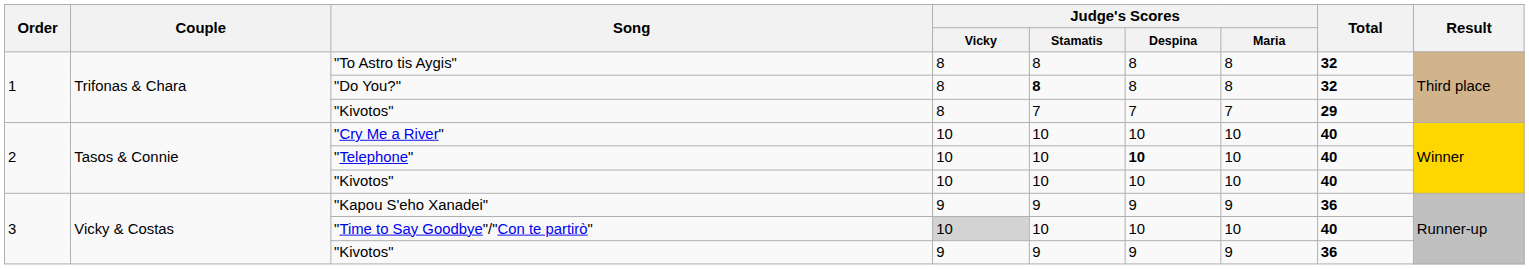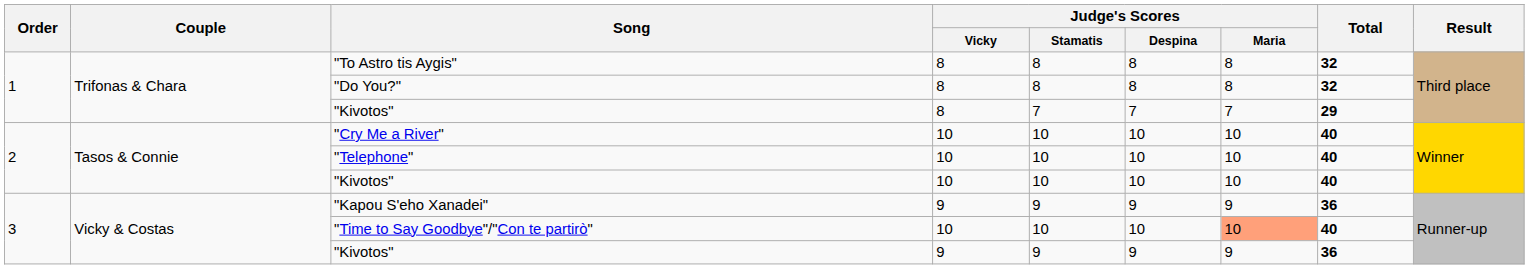(1036, 87) bold -> (1036, 87) normal
(1137, 157) bold -> (1137, 157) normal
(944, 228) lightgrey background -> (944, 228) no background
(1233, 228) no background -> (1233, 228) lightsalmon background
